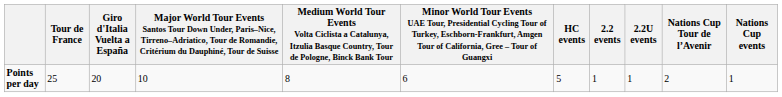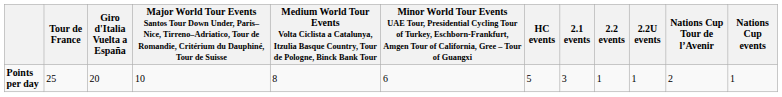+ column: (577, 34)
